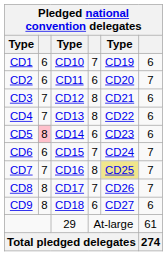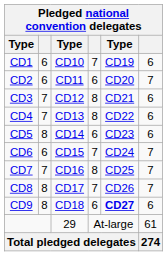(44, 134) pink background -> (44, 134) no background
(120, 170) khaki background -> (120, 170) no background
(120, 206) normal -> (120, 206) bold
